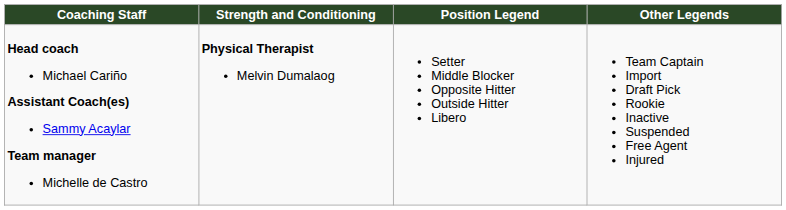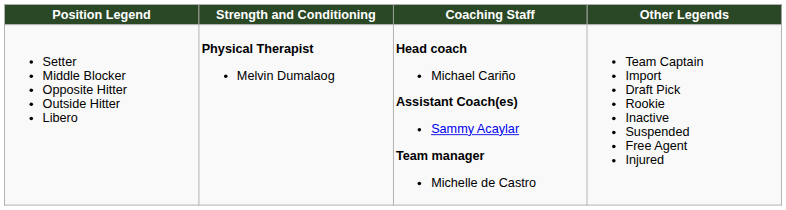columns swapped: (102, 15) <-> (490, 15)
